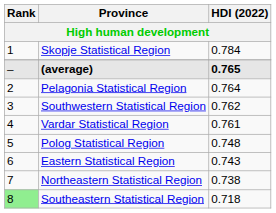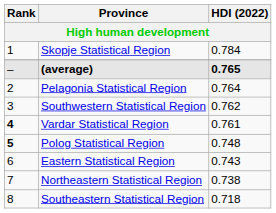(10, 124) normal -> (10, 124) bold
(10, 143) normal -> (10, 143) bold
(10, 198) lightgreen background -> (10, 198) no background
